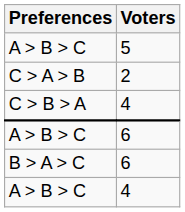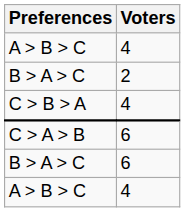(126, 47) 5 -> (126, 47) 4
(47, 76) C > A > B -> (47, 76) B > A > C
(47, 134) A > B > C -> (47, 134) C > A > B
